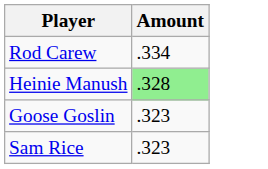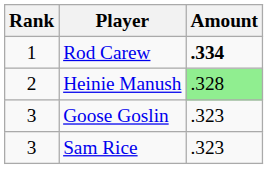+ column: (32, 20)
(153, 52) normal -> (207, 52) bold
